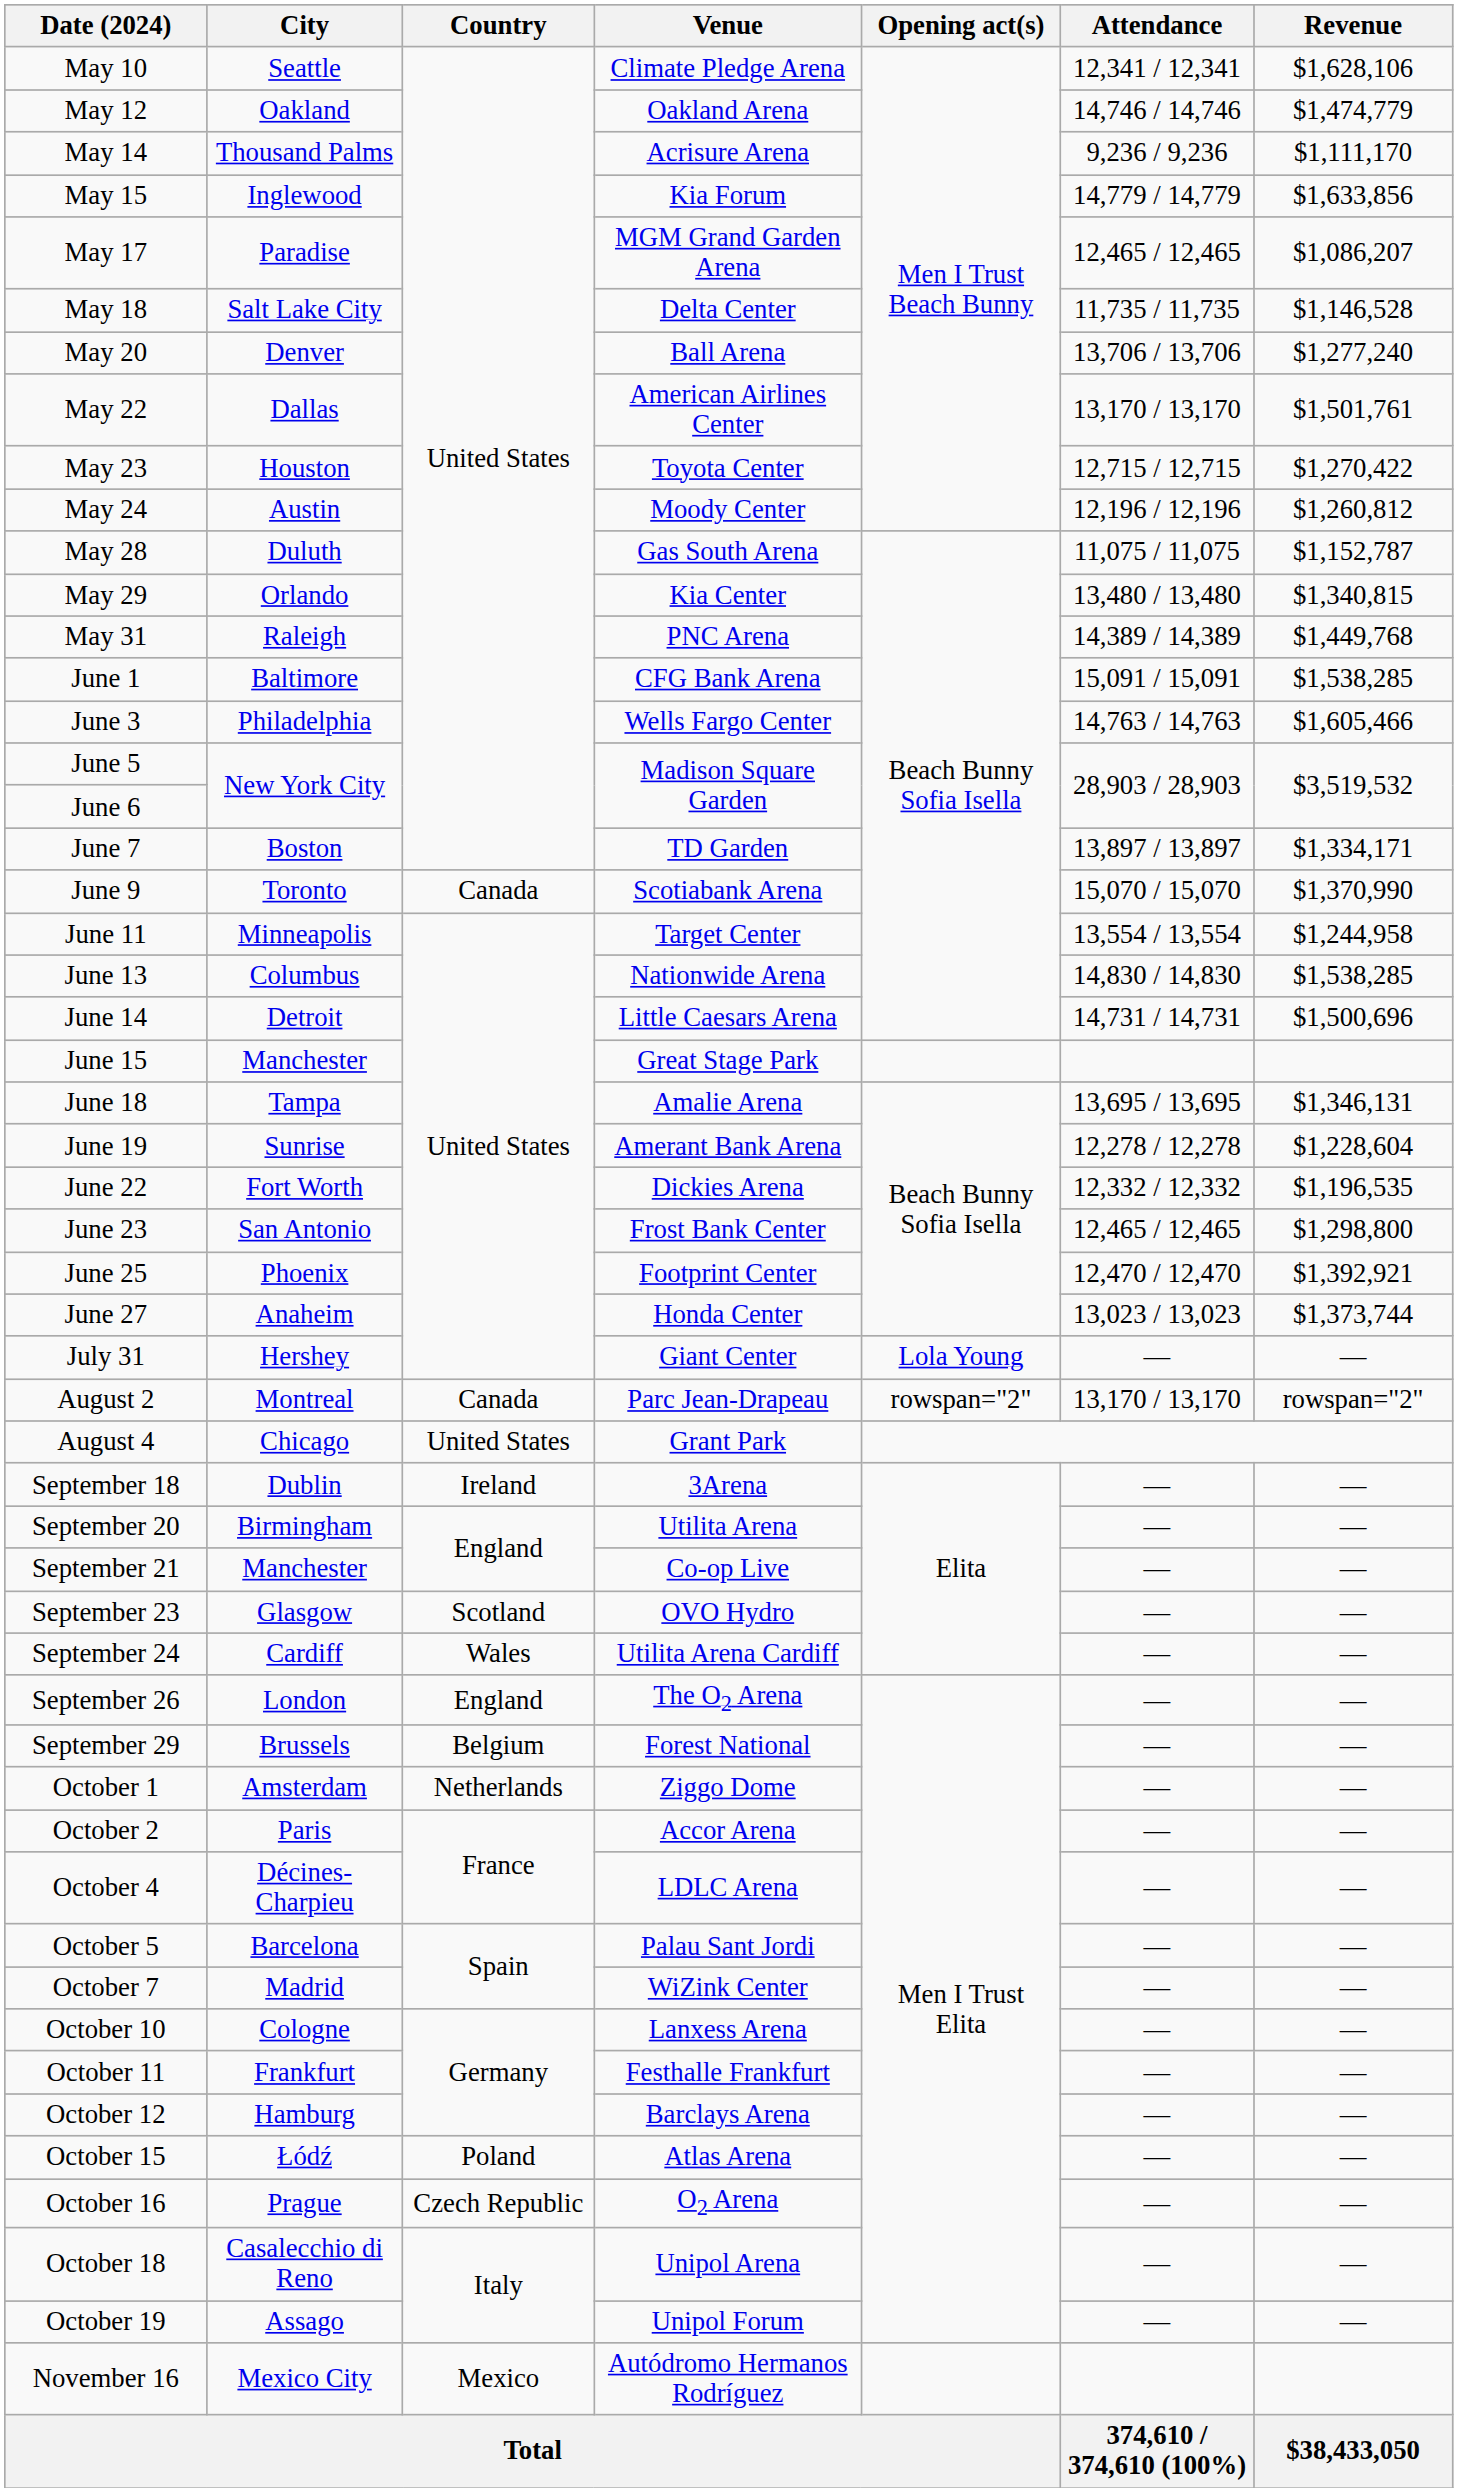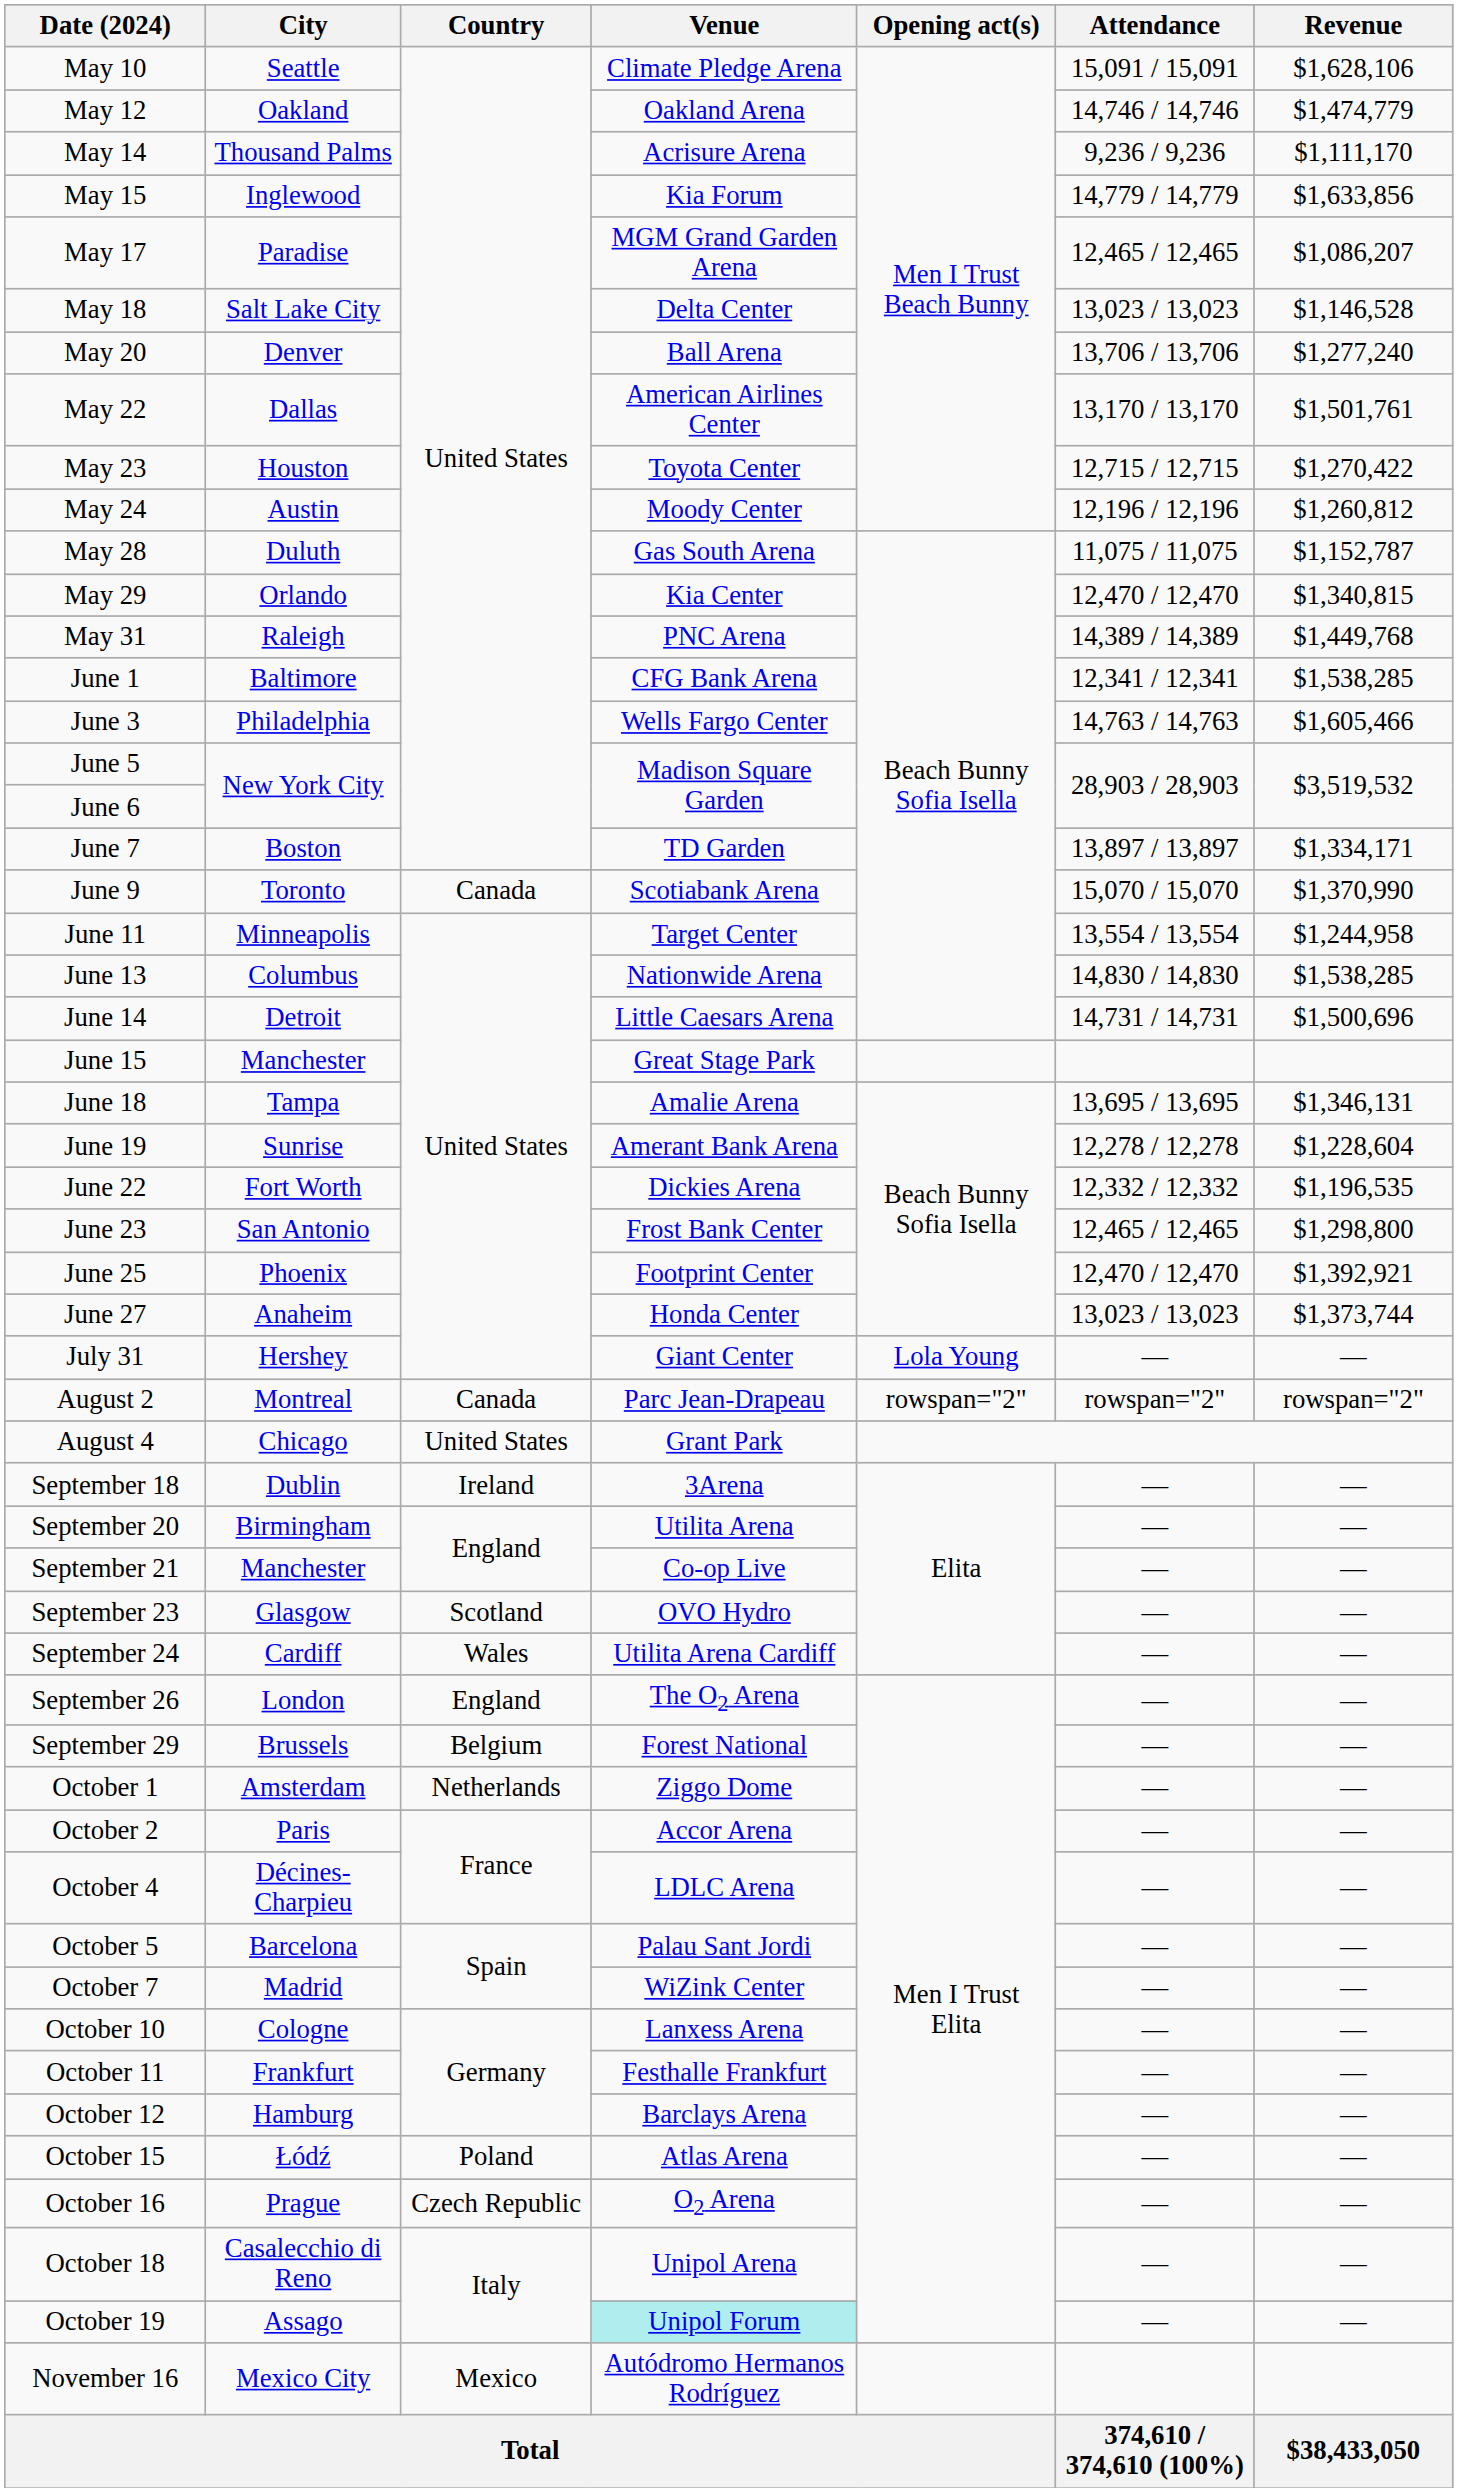(1157, 68) 12,341 / 12,341 -> (1155, 68) 15,091 / 15,091
(1157, 310) 11,735 / 11,735 -> (1155, 310) 13,023 / 13,023
(1157, 594) 13,480 / 13,480 -> (1155, 594) 12,470 / 12,470
(1157, 679) 15,091 / 15,091 -> (1155, 679) 12,341 / 12,341
(1157, 1399) 13,170 / 13,170 -> (1155, 1399) rowspan="2"
(728, 2321) no background -> (724, 2321) paleturquoise background
